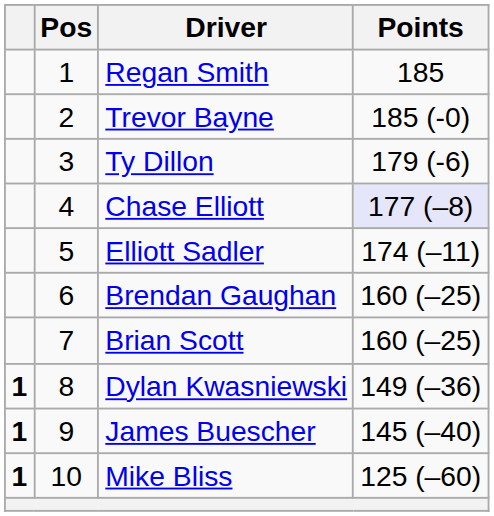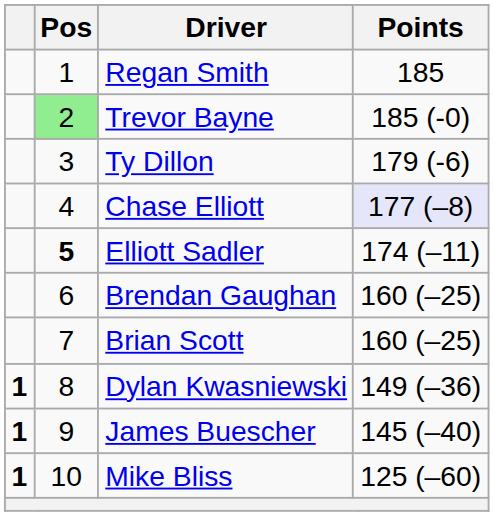(66, 117) no background -> (66, 117) lightgreen background
(66, 251) normal -> (66, 251) bold
